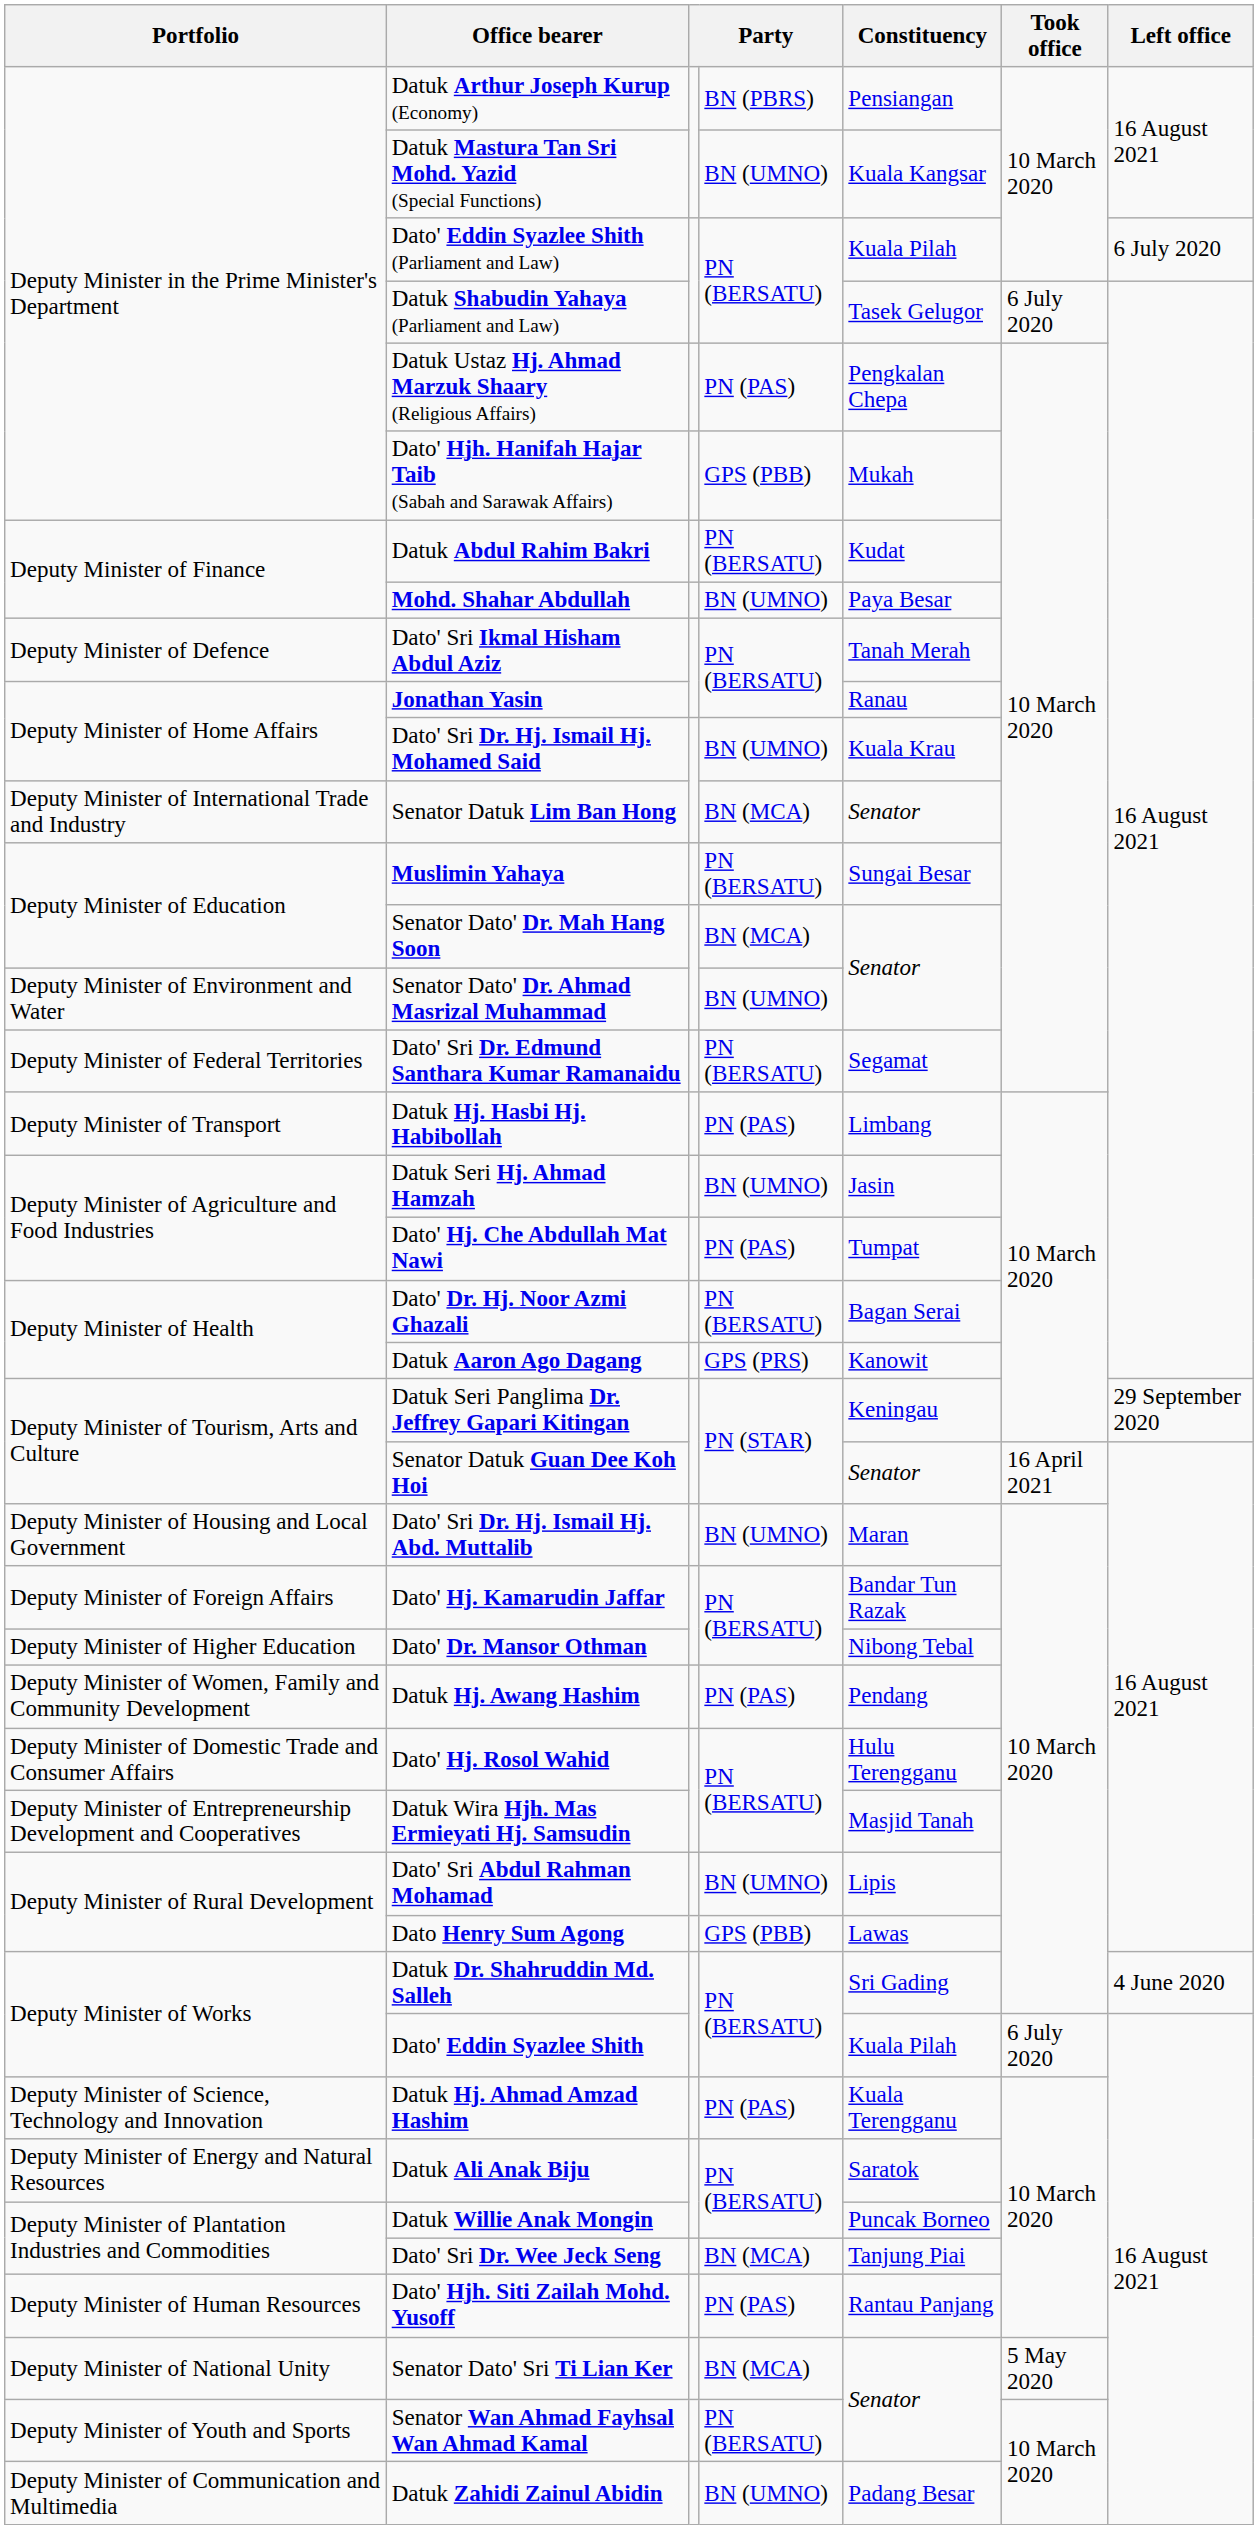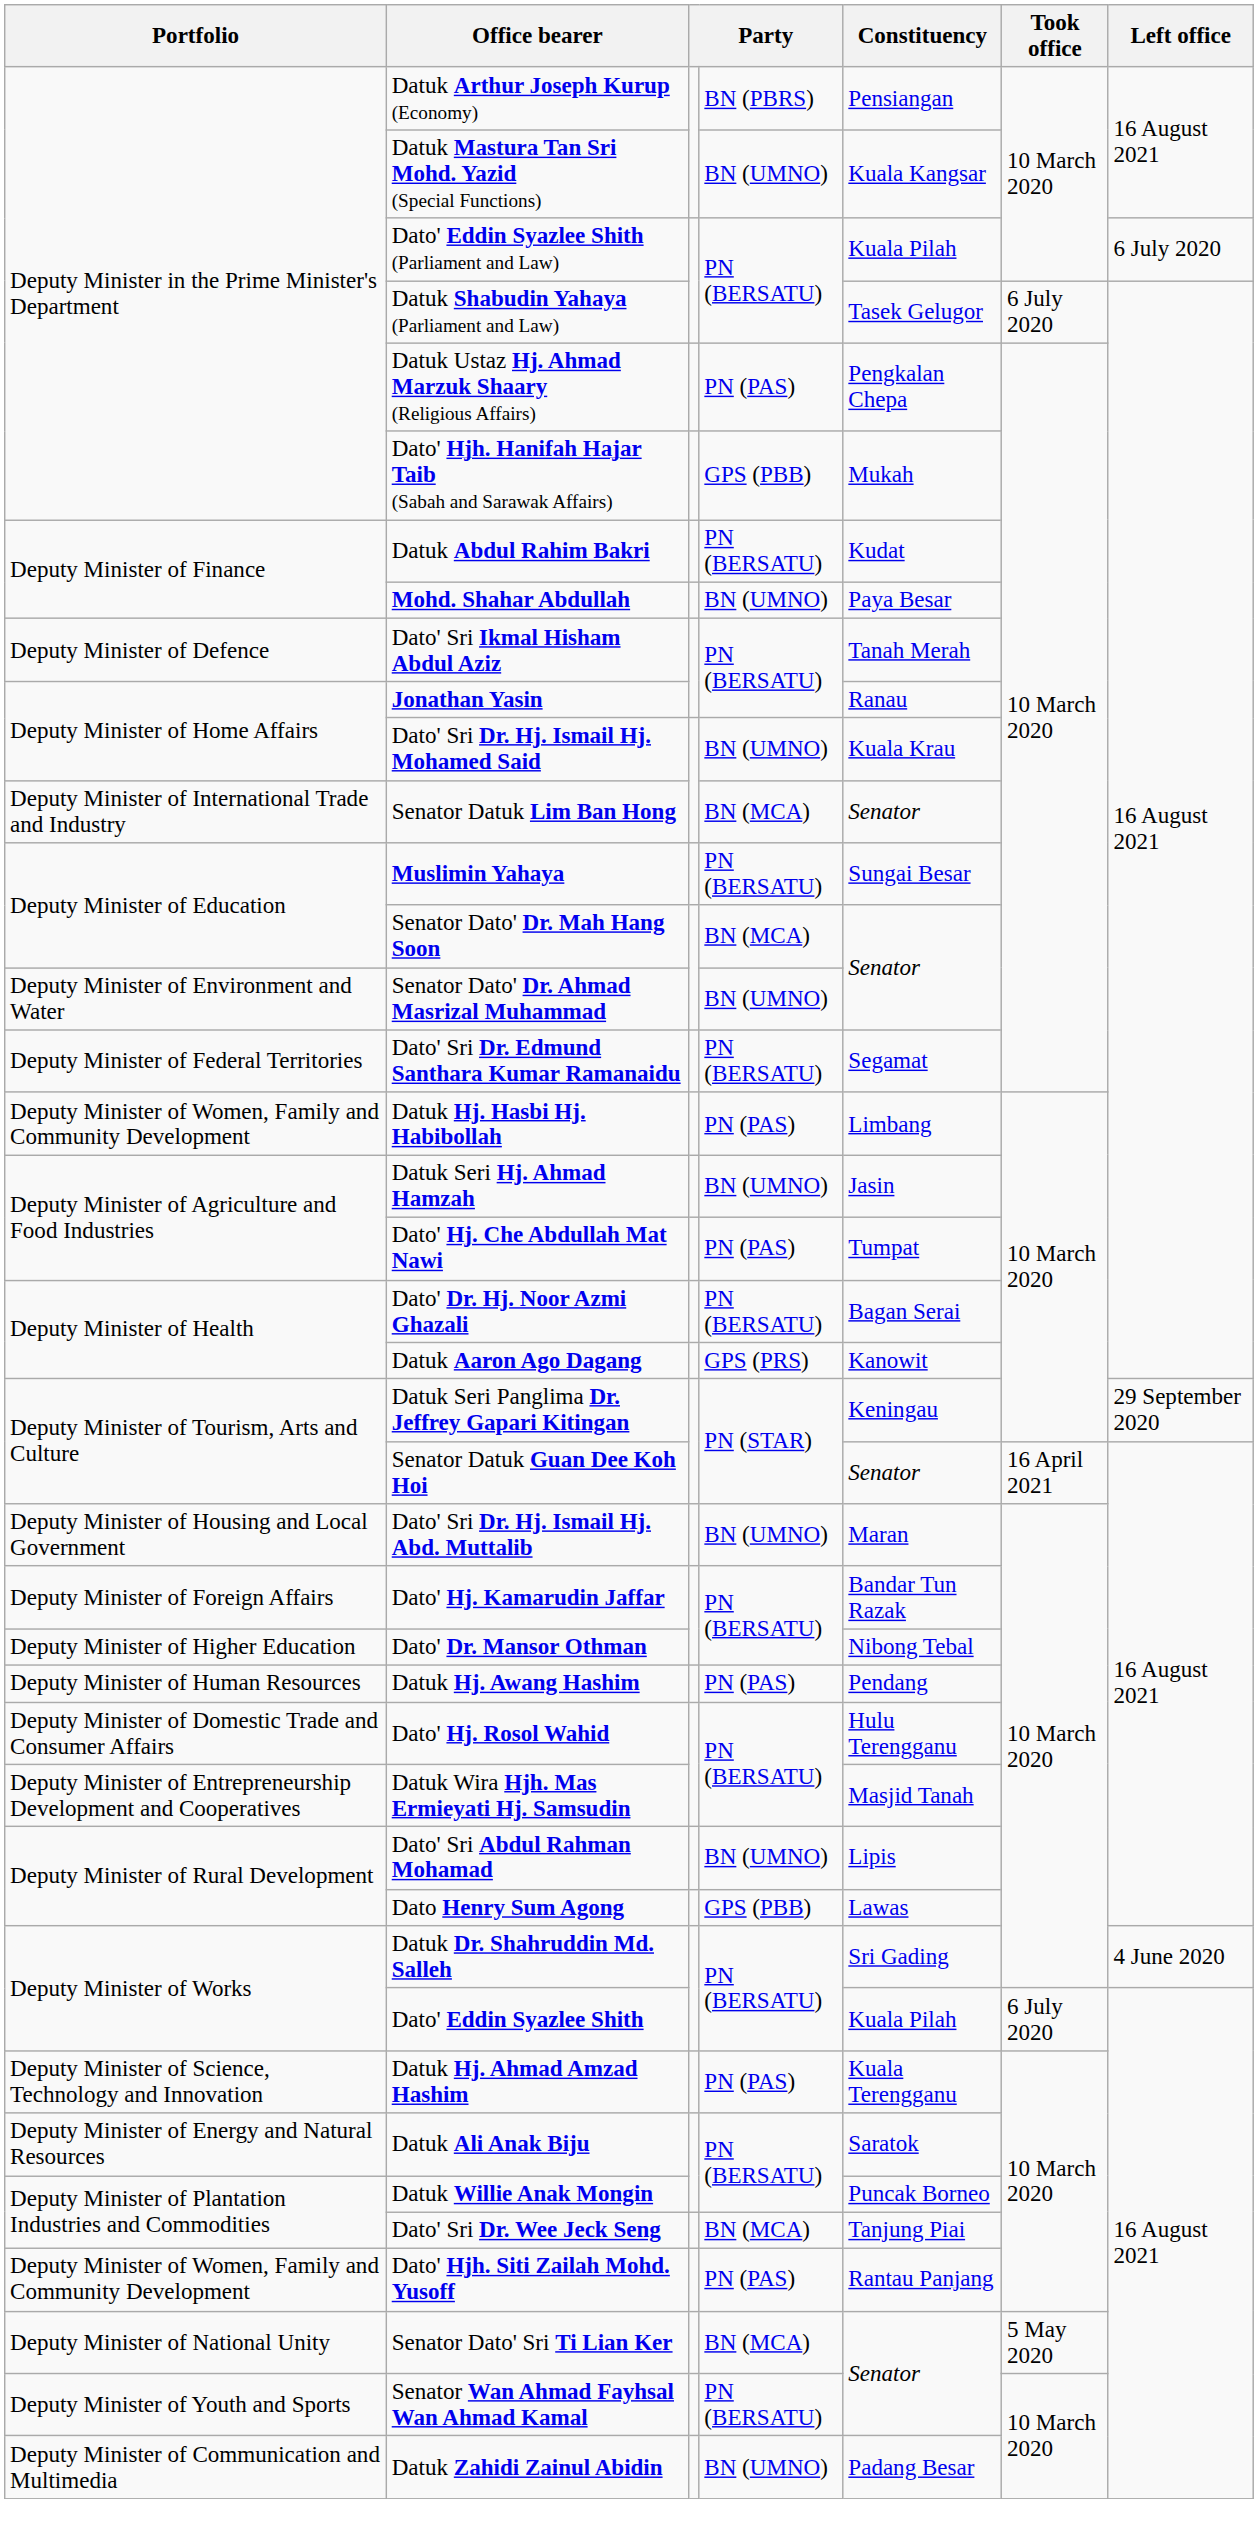(145, 1123) Deputy Minister of Transport -> (194, 1123) Deputy Minister of Women, Family and Community Development
(194, 1696) Deputy Minister of Women, Family and Community Development -> (185, 1683) Deputy Minister of Human Resources
(185, 2305) Deputy Minister of Human Resources -> (194, 2279) Deputy Minister of Women, Family and Community Development
